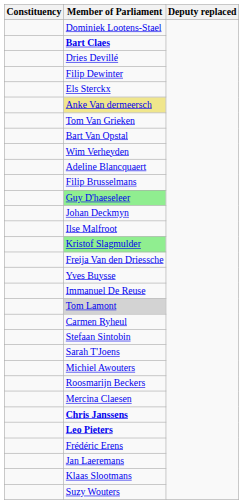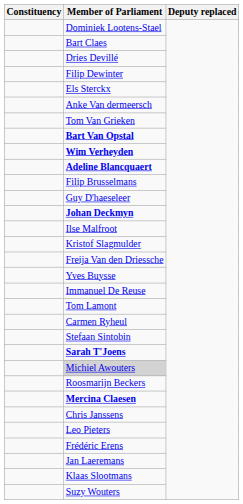(88, 43) bold -> (86, 43) normal
(109, 105) khaki background -> (109, 105) no background
(97, 136) normal -> (100, 136) bold
(97, 151) normal -> (99, 151) bold
(106, 167) normal -> (109, 167) bold
(98, 197) lightgreen background -> (98, 197) no background
(97, 213) normal -> (100, 213) bold
(103, 244) lightgreen background -> (103, 244) no background
(91, 306) lightgrey background -> (91, 306) no background
(93, 352) normal -> (96, 352) bold
(100, 368) no background -> (100, 368) lightgrey background
(99, 399) normal -> (101, 399) bold
(97, 414) bold -> (94, 414) normal
(89, 430) bold -> (88, 430) normal
